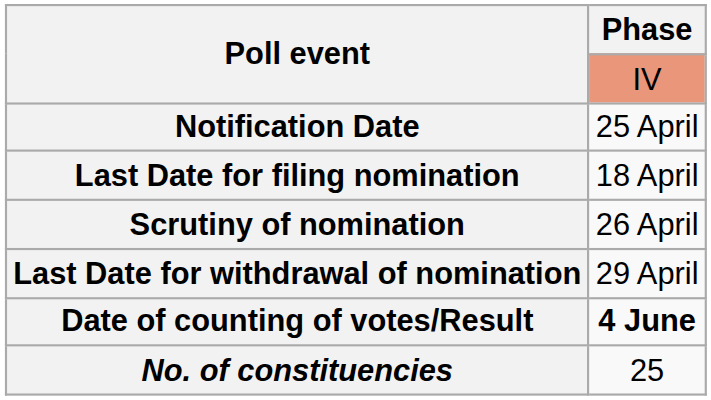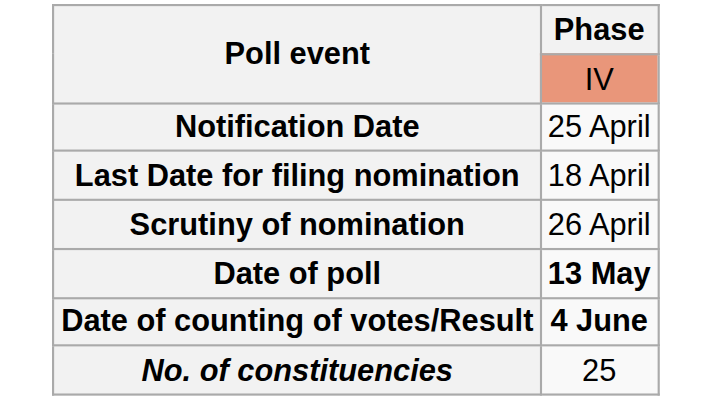- row: (297, 273)
+ row: (297, 273)
